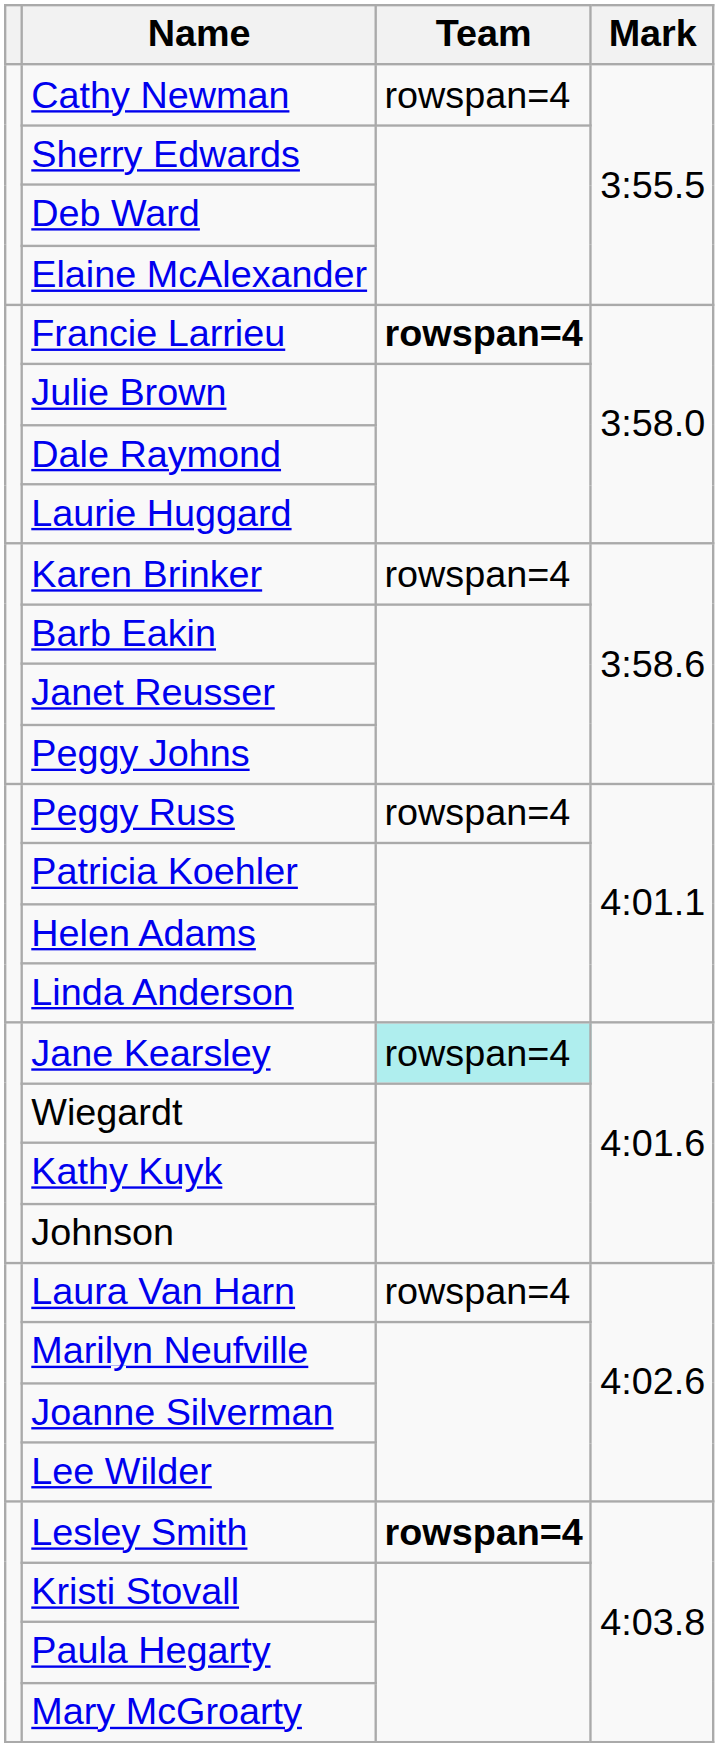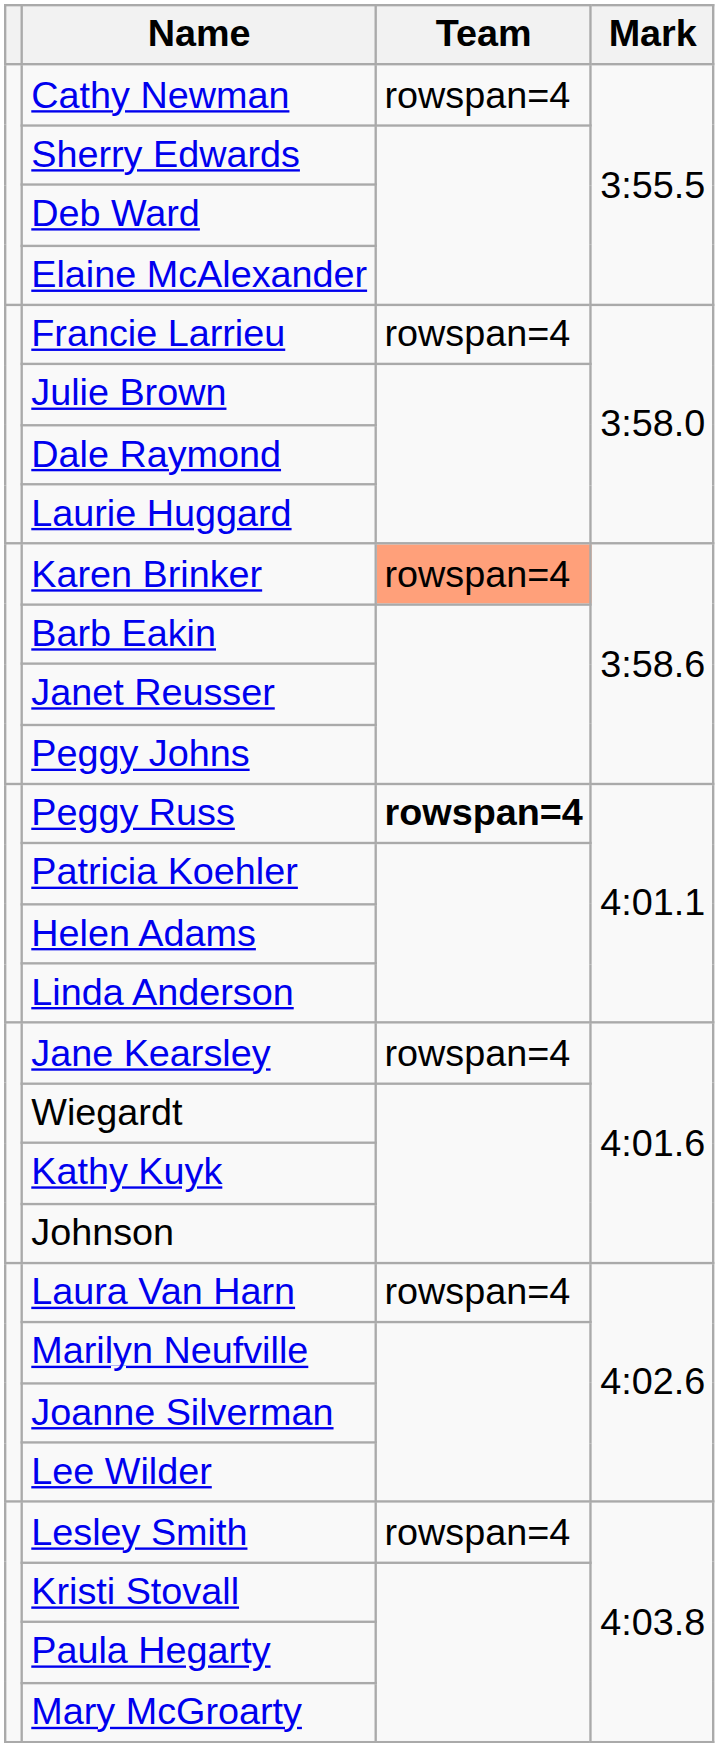(484, 333) bold -> (477, 333) normal
(477, 573) no background -> (477, 573) lightsalmon background
(477, 812) normal -> (484, 812) bold
(477, 1052) paleturquoise background -> (477, 1052) no background
(484, 1531) bold -> (477, 1531) normal
